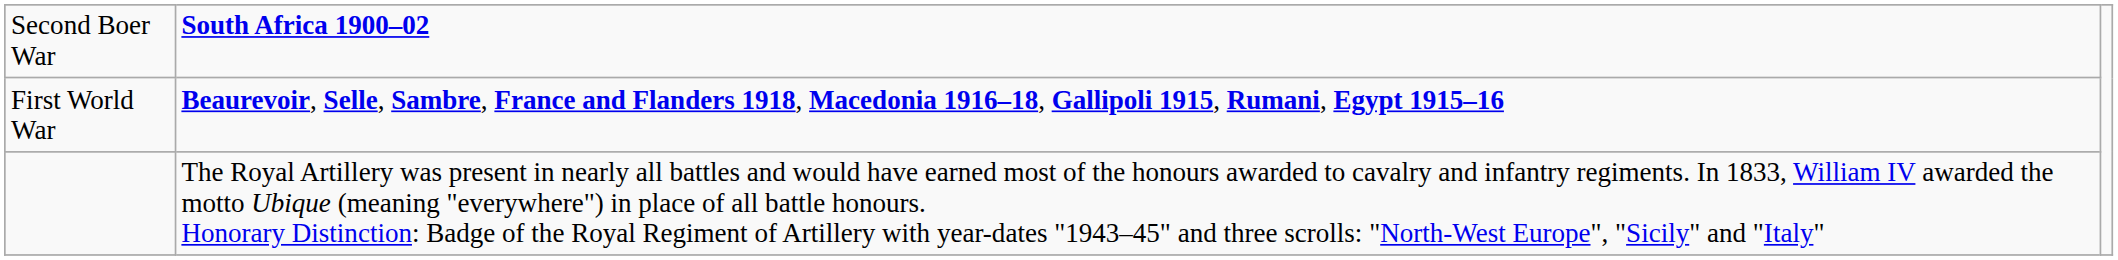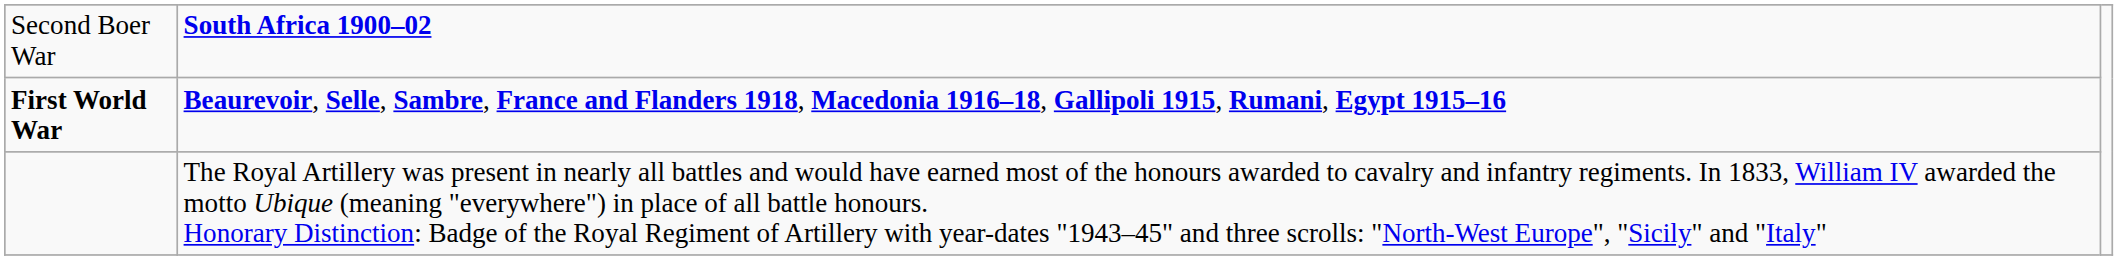(72, 114) normal -> (79, 114) bold
